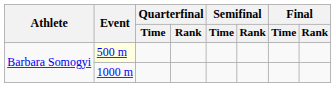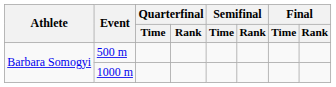(112, 53) lightyellow background -> (112, 53) no background
